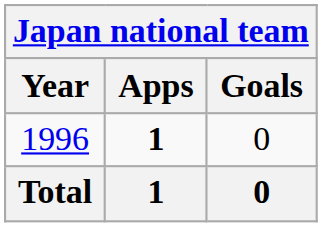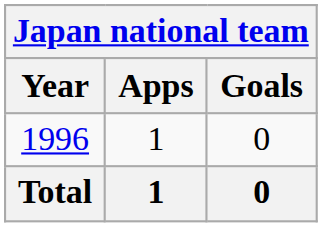(156, 138) bold -> (156, 138) normal
